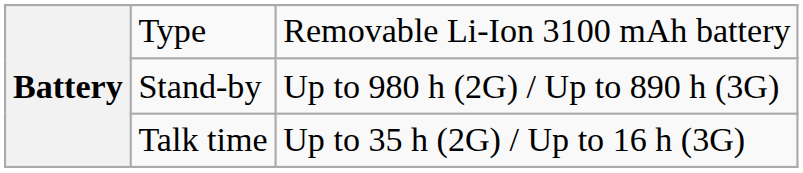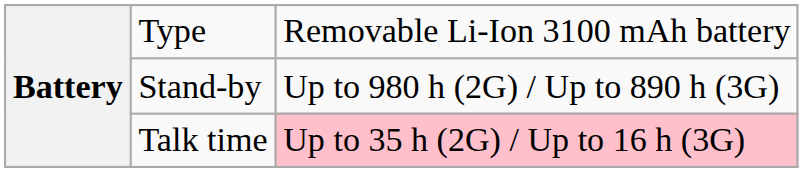(514, 139) no background -> (514, 139) pink background
